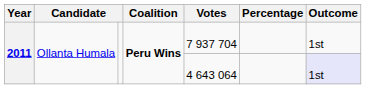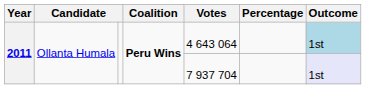(212, 44) 7 937 704 -> (212, 44) 4 643 064
(316, 44) no background -> (316, 44) lightblue background
(212, 75) 4 643 064 -> (212, 75) 7 937 704
